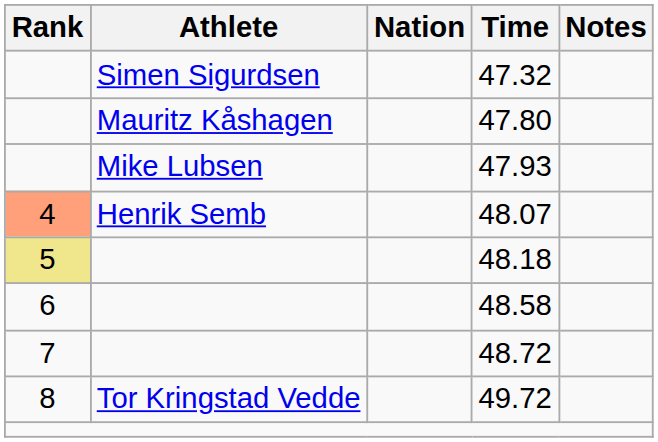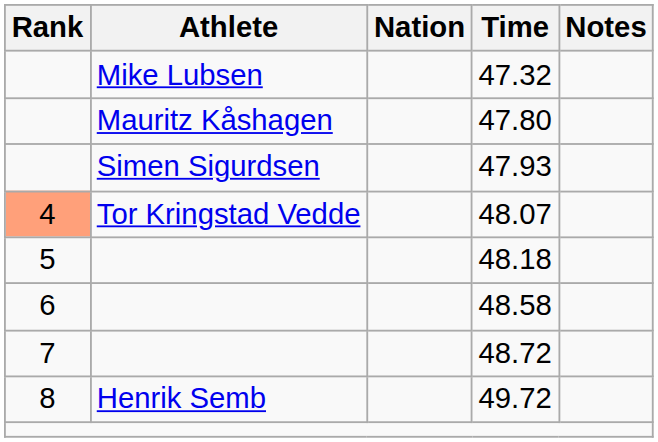(208, 74) Simen Sigurdsen -> (180, 74) Mike Lubsen
(180, 167) Mike Lubsen -> (208, 167) Simen Sigurdsen
(181, 213) Henrik Semb -> (229, 213) Tor Kringstad Vedde
(47, 259) khaki background -> (47, 259) no background
(229, 399) Tor Kringstad Vedde -> (181, 399) Henrik Semb
